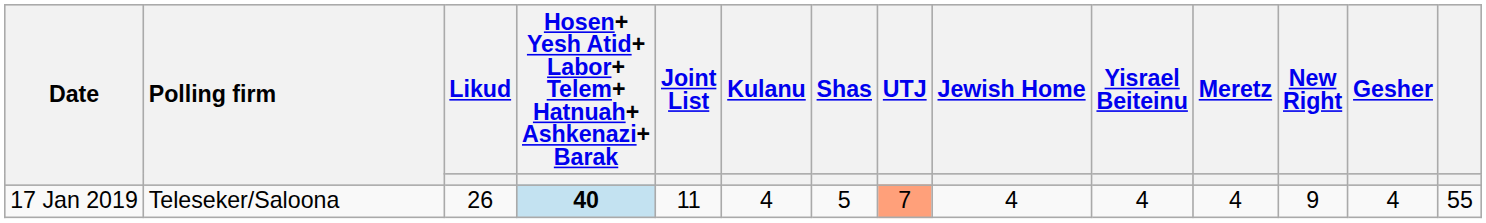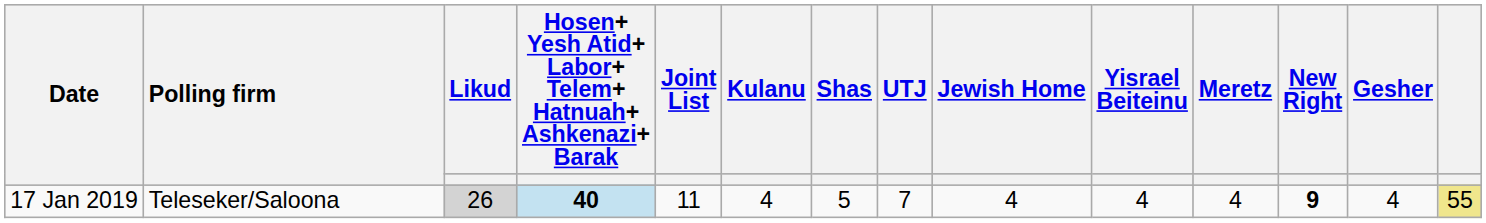(480, 201) no background -> (480, 201) lightgrey background
(905, 201) lightsalmon background -> (905, 201) no background
(1313, 201) normal -> (1313, 201) bold
(1460, 201) no background -> (1460, 201) khaki background
